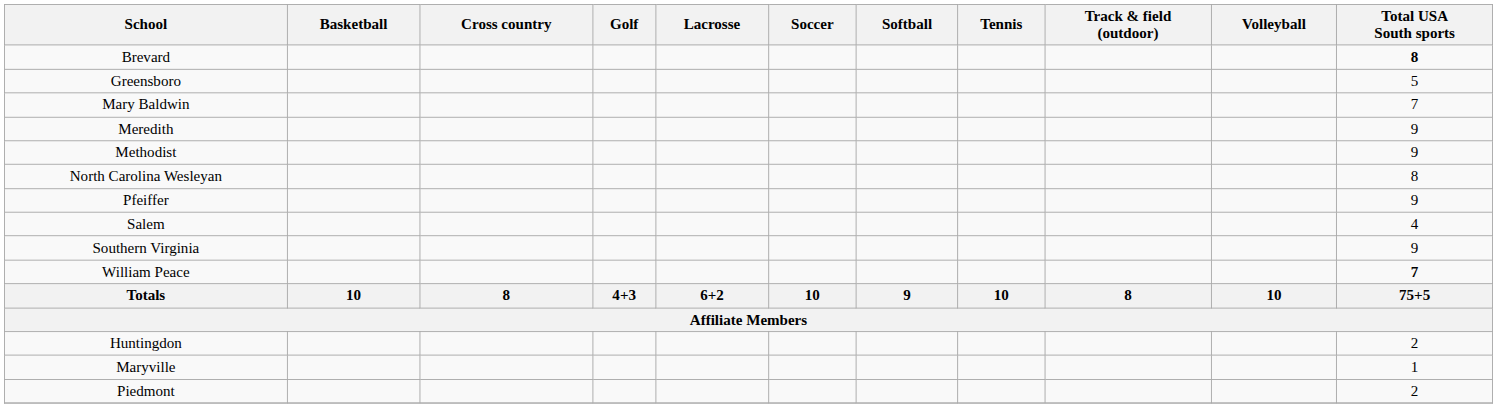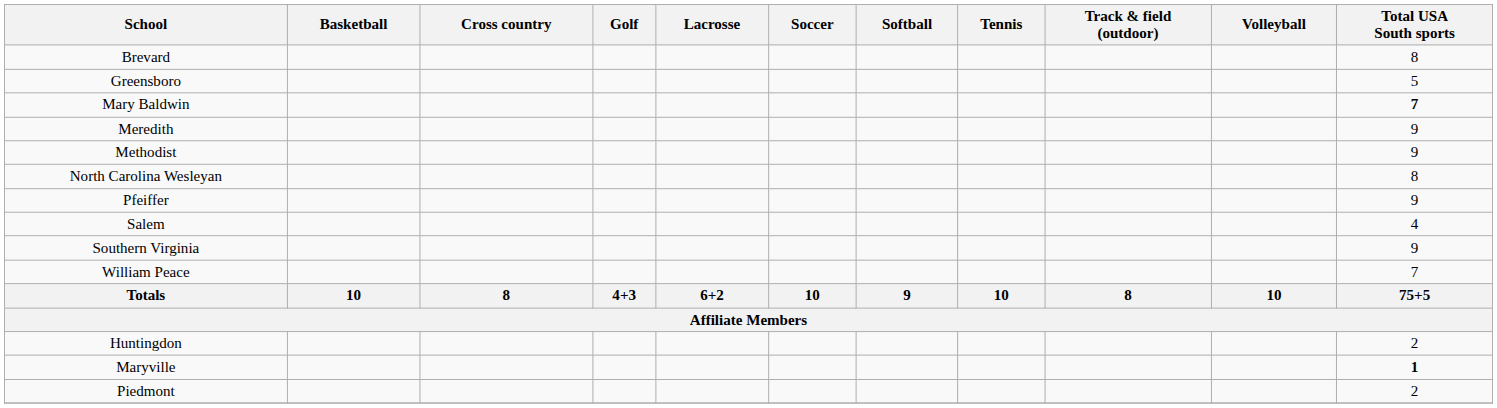(1415, 57) bold -> (1415, 57) normal
(1415, 104) normal -> (1415, 104) bold
(1415, 271) bold -> (1415, 271) normal
(1415, 367) normal -> (1415, 367) bold
